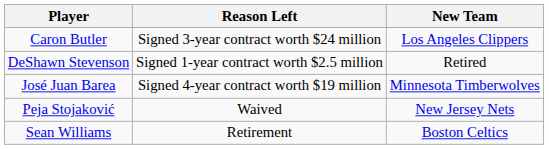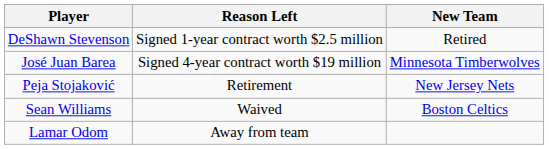- row: (69, 39)
(260, 109) Waived -> (260, 86) Retirement
(260, 132) Retirement -> (260, 109) Waived
+ row: (69, 132)
